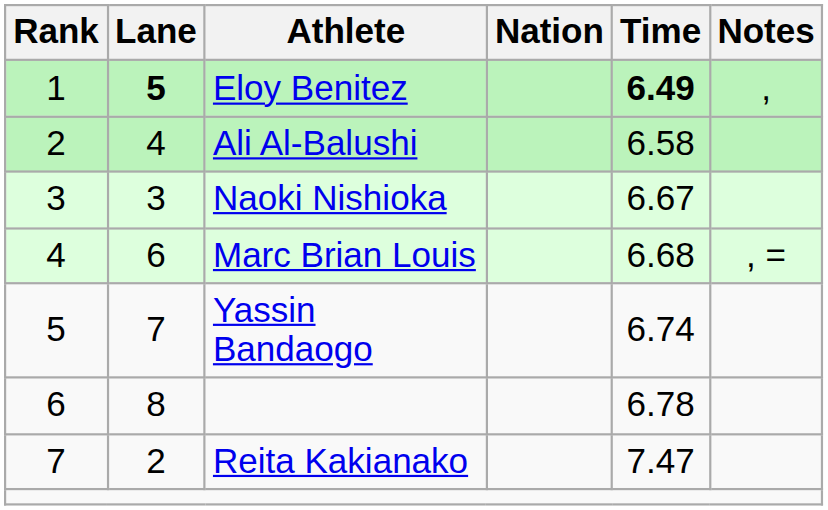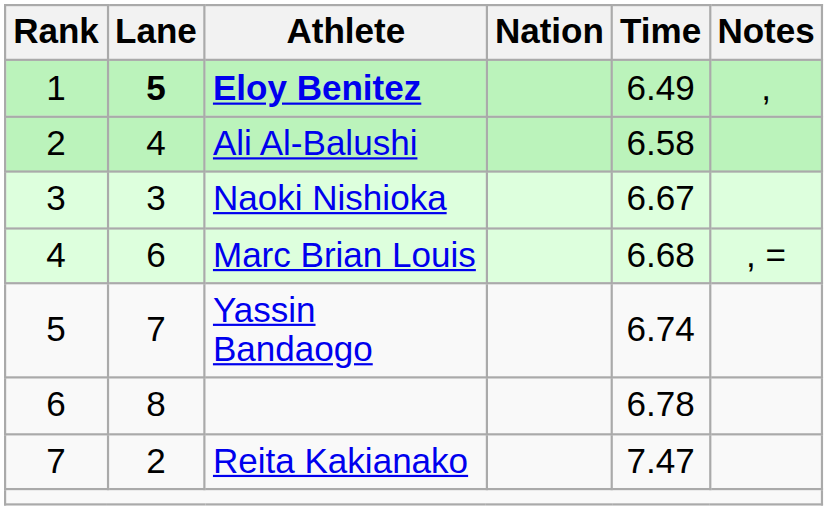(310, 87) normal -> (317, 87) bold
(661, 87) bold -> (661, 87) normal
